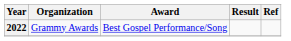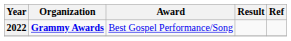(65, 28) normal -> (67, 28) bold
